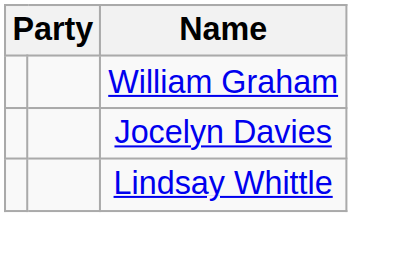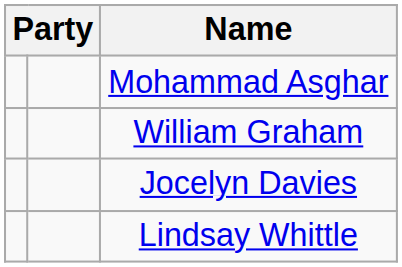+ row: (248, 81)
